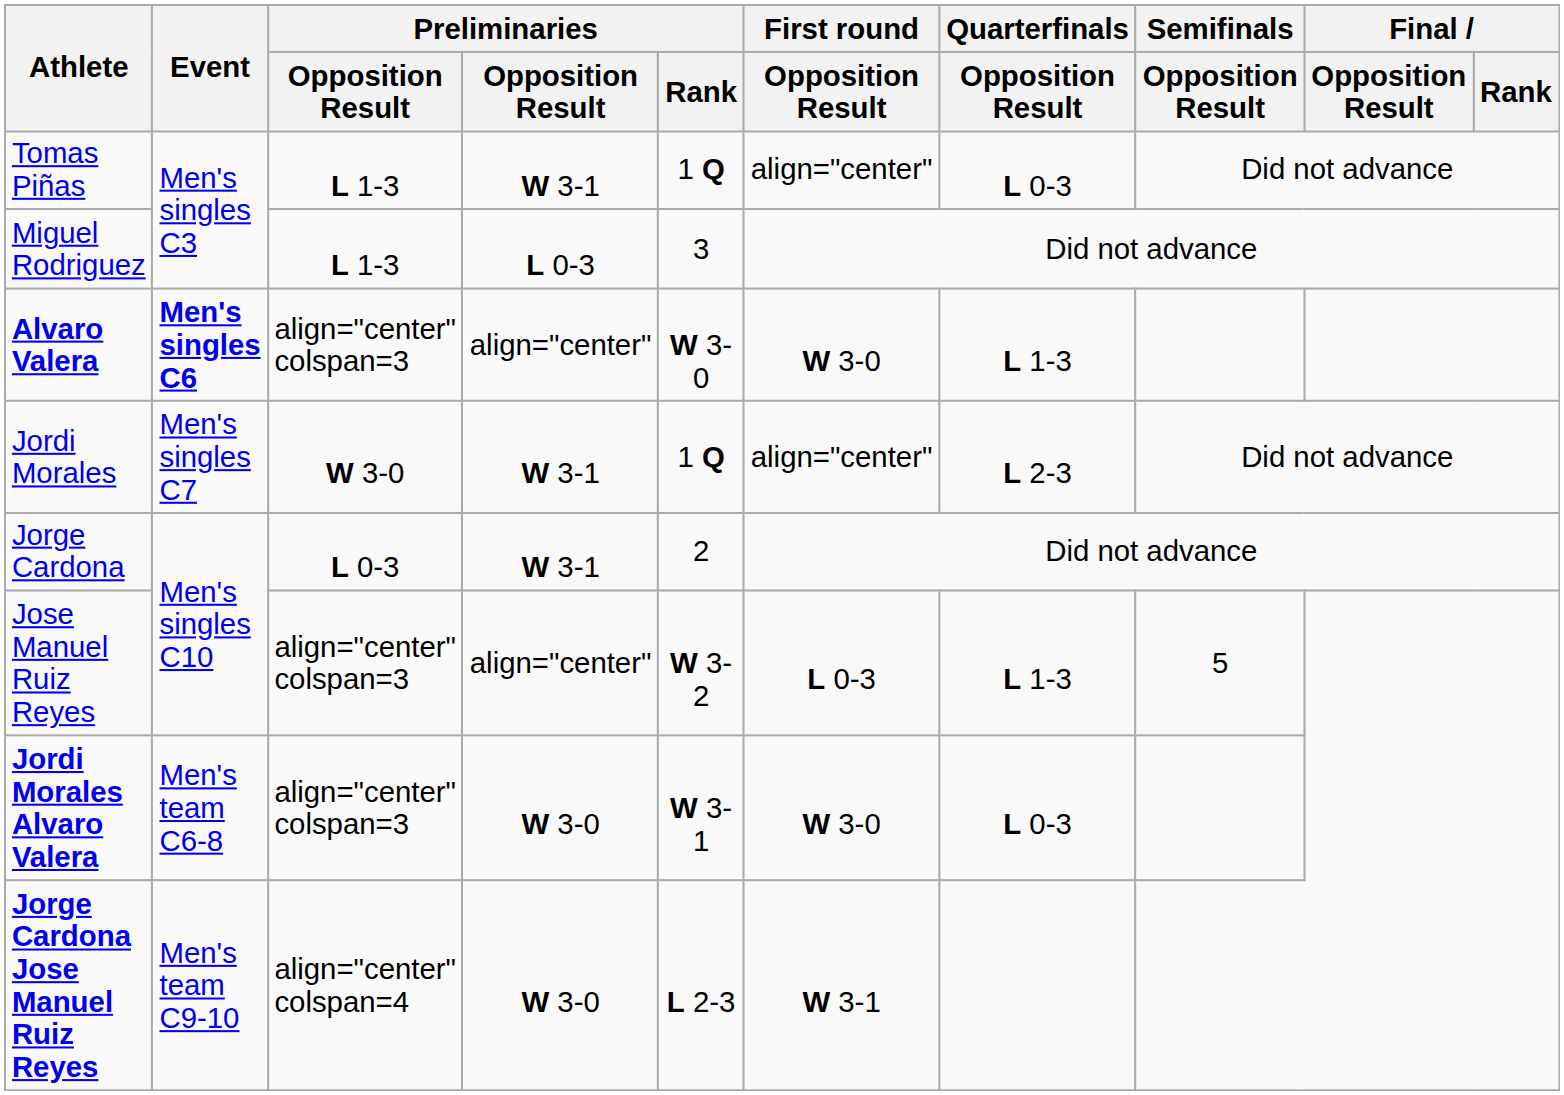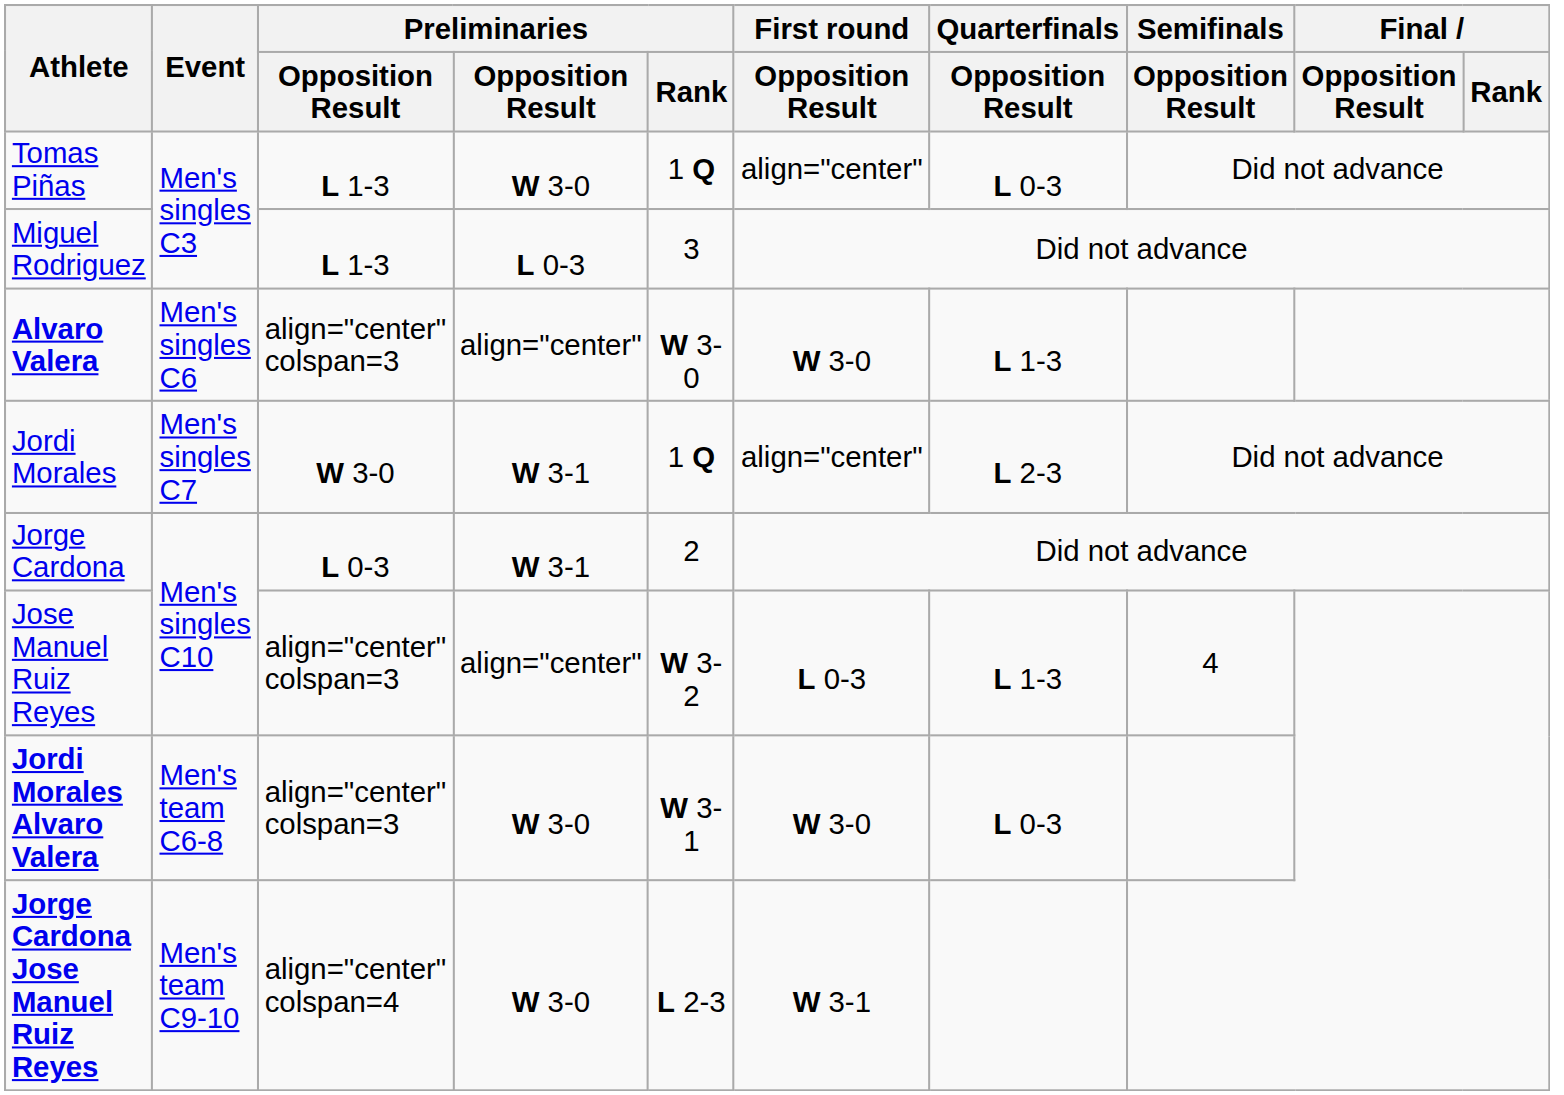(561, 187) W 3-1 -> (551, 187) W 3-0
(210, 345) bold -> (205, 345) normal
(1220, 664) 5 -> (1210, 664) 4
